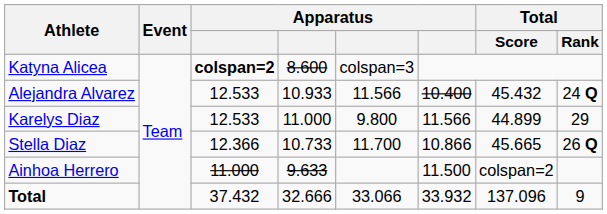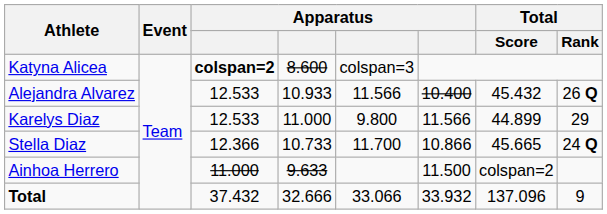(580, 93) 24 Q -> (580, 93) 26 Q
(580, 145) 26 Q -> (580, 145) 24 Q
